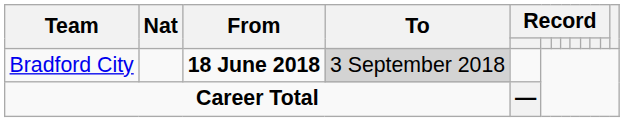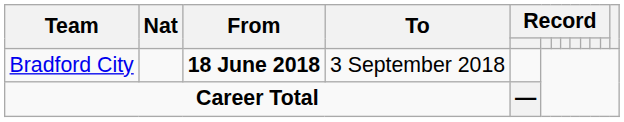(418, 64) lightgrey background -> (418, 64) no background
